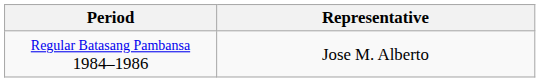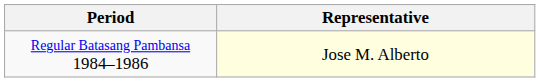(375, 53) no background -> (375, 53) lightyellow background
